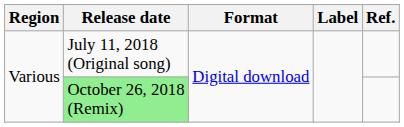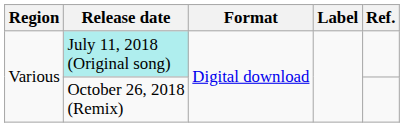(119, 53) no background -> (119, 53) paleturquoise background
(126, 99) lightgreen background -> (126, 99) no background
